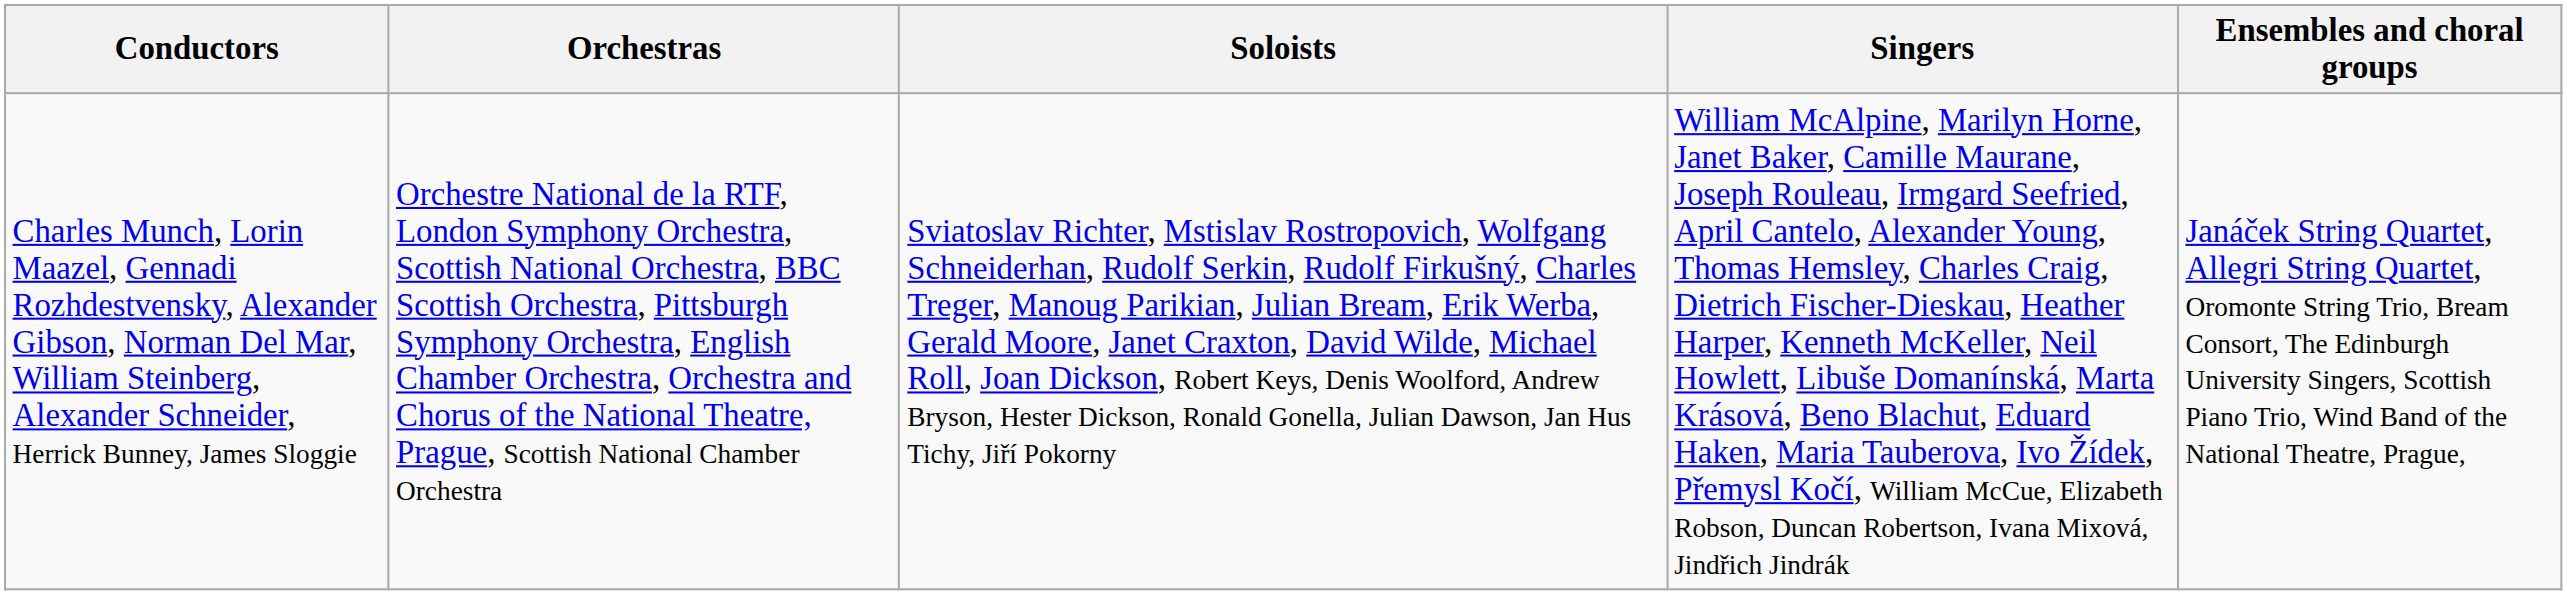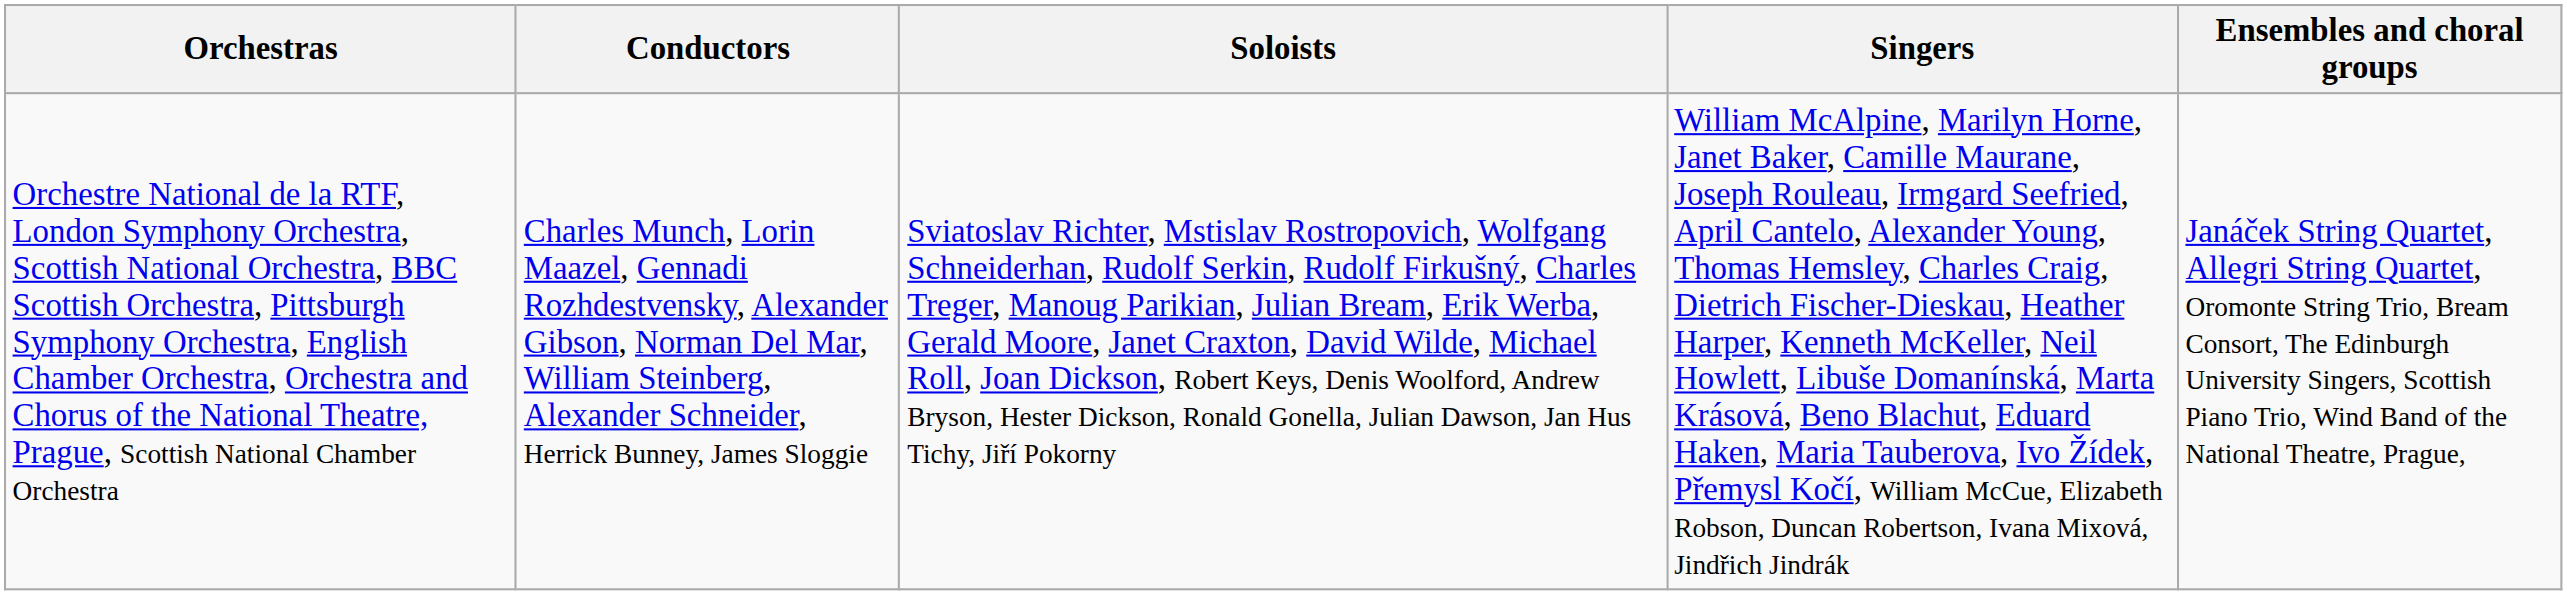columns swapped: (644, 48) <-> (197, 48)
